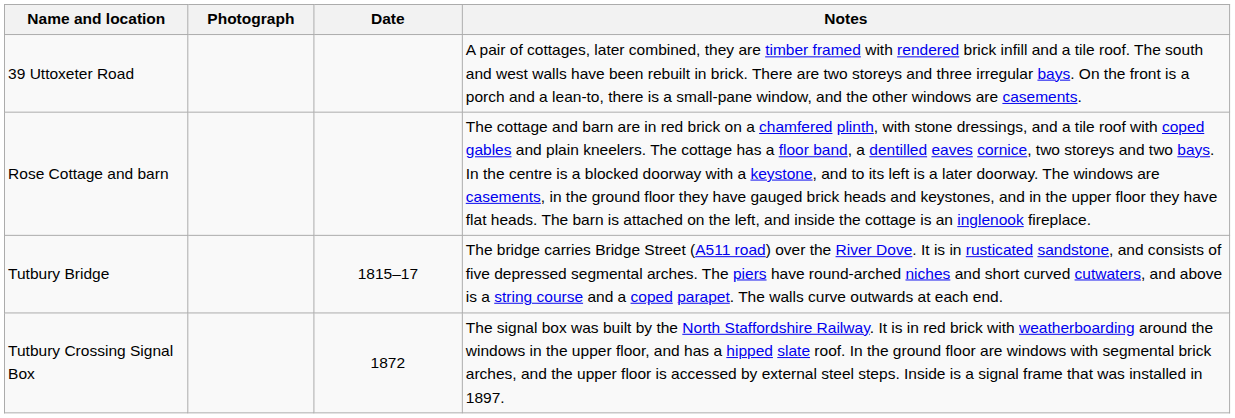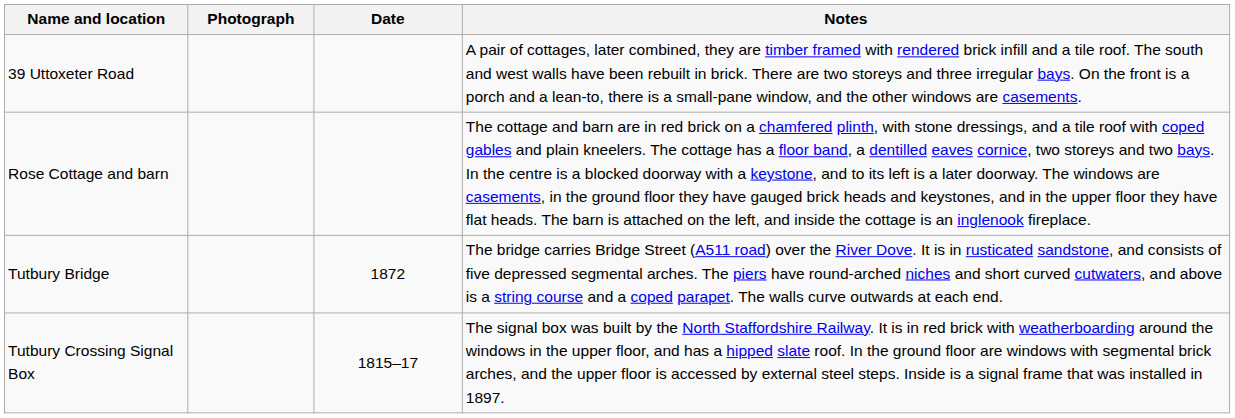(388, 273) 1815–17 -> (388, 273) 1872
(388, 362) 1872 -> (388, 362) 1815–17
